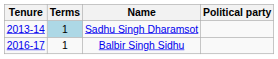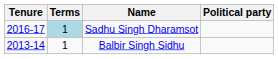(26, 29) 2013-14 -> (26, 29) 2016-17
(26, 45) 2016-17 -> (26, 45) 2013-14
